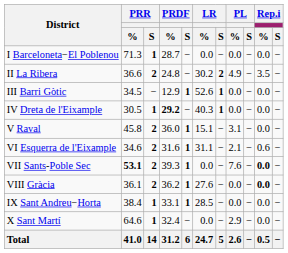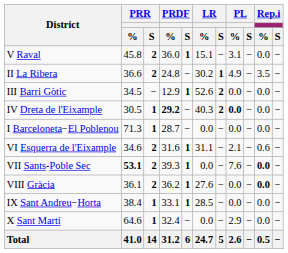rows swapped: (63, 55) <-> (24, 129)
(221, 73) 2 -> (221, 73) 1
(221, 92) 1 -> (221, 92) 2
(221, 110) 1 -> (221, 110) 2
(235, 110) normal -> (235, 110) bold
